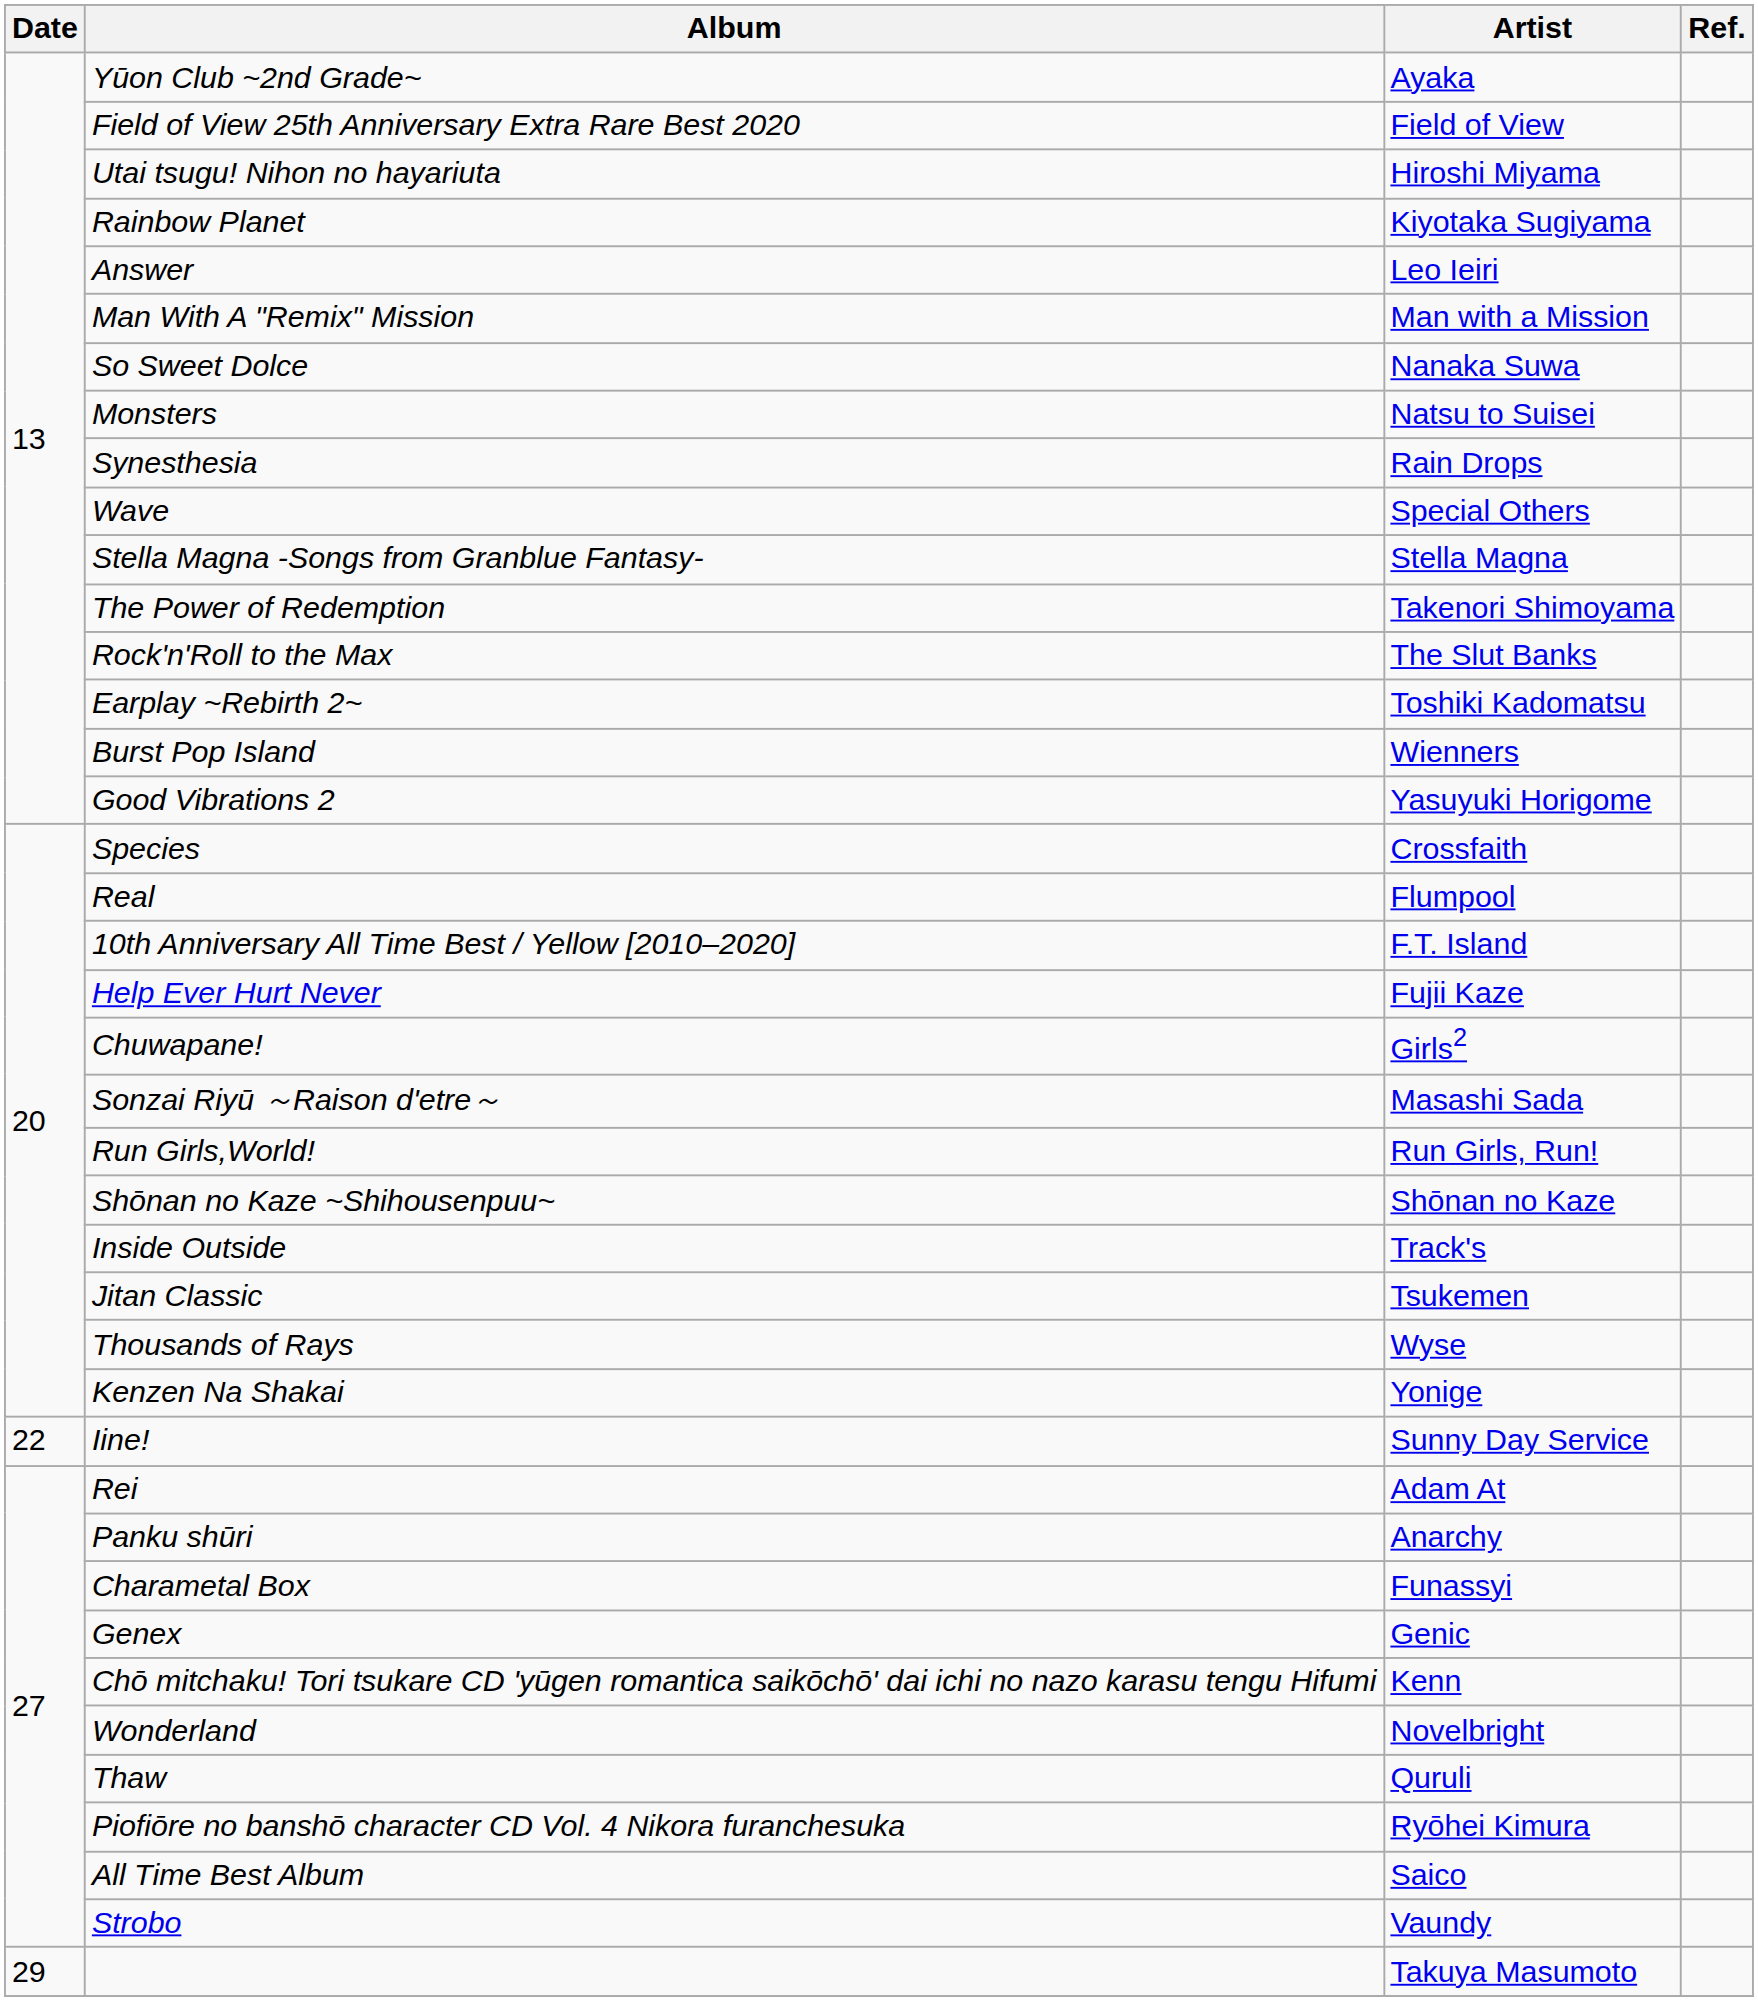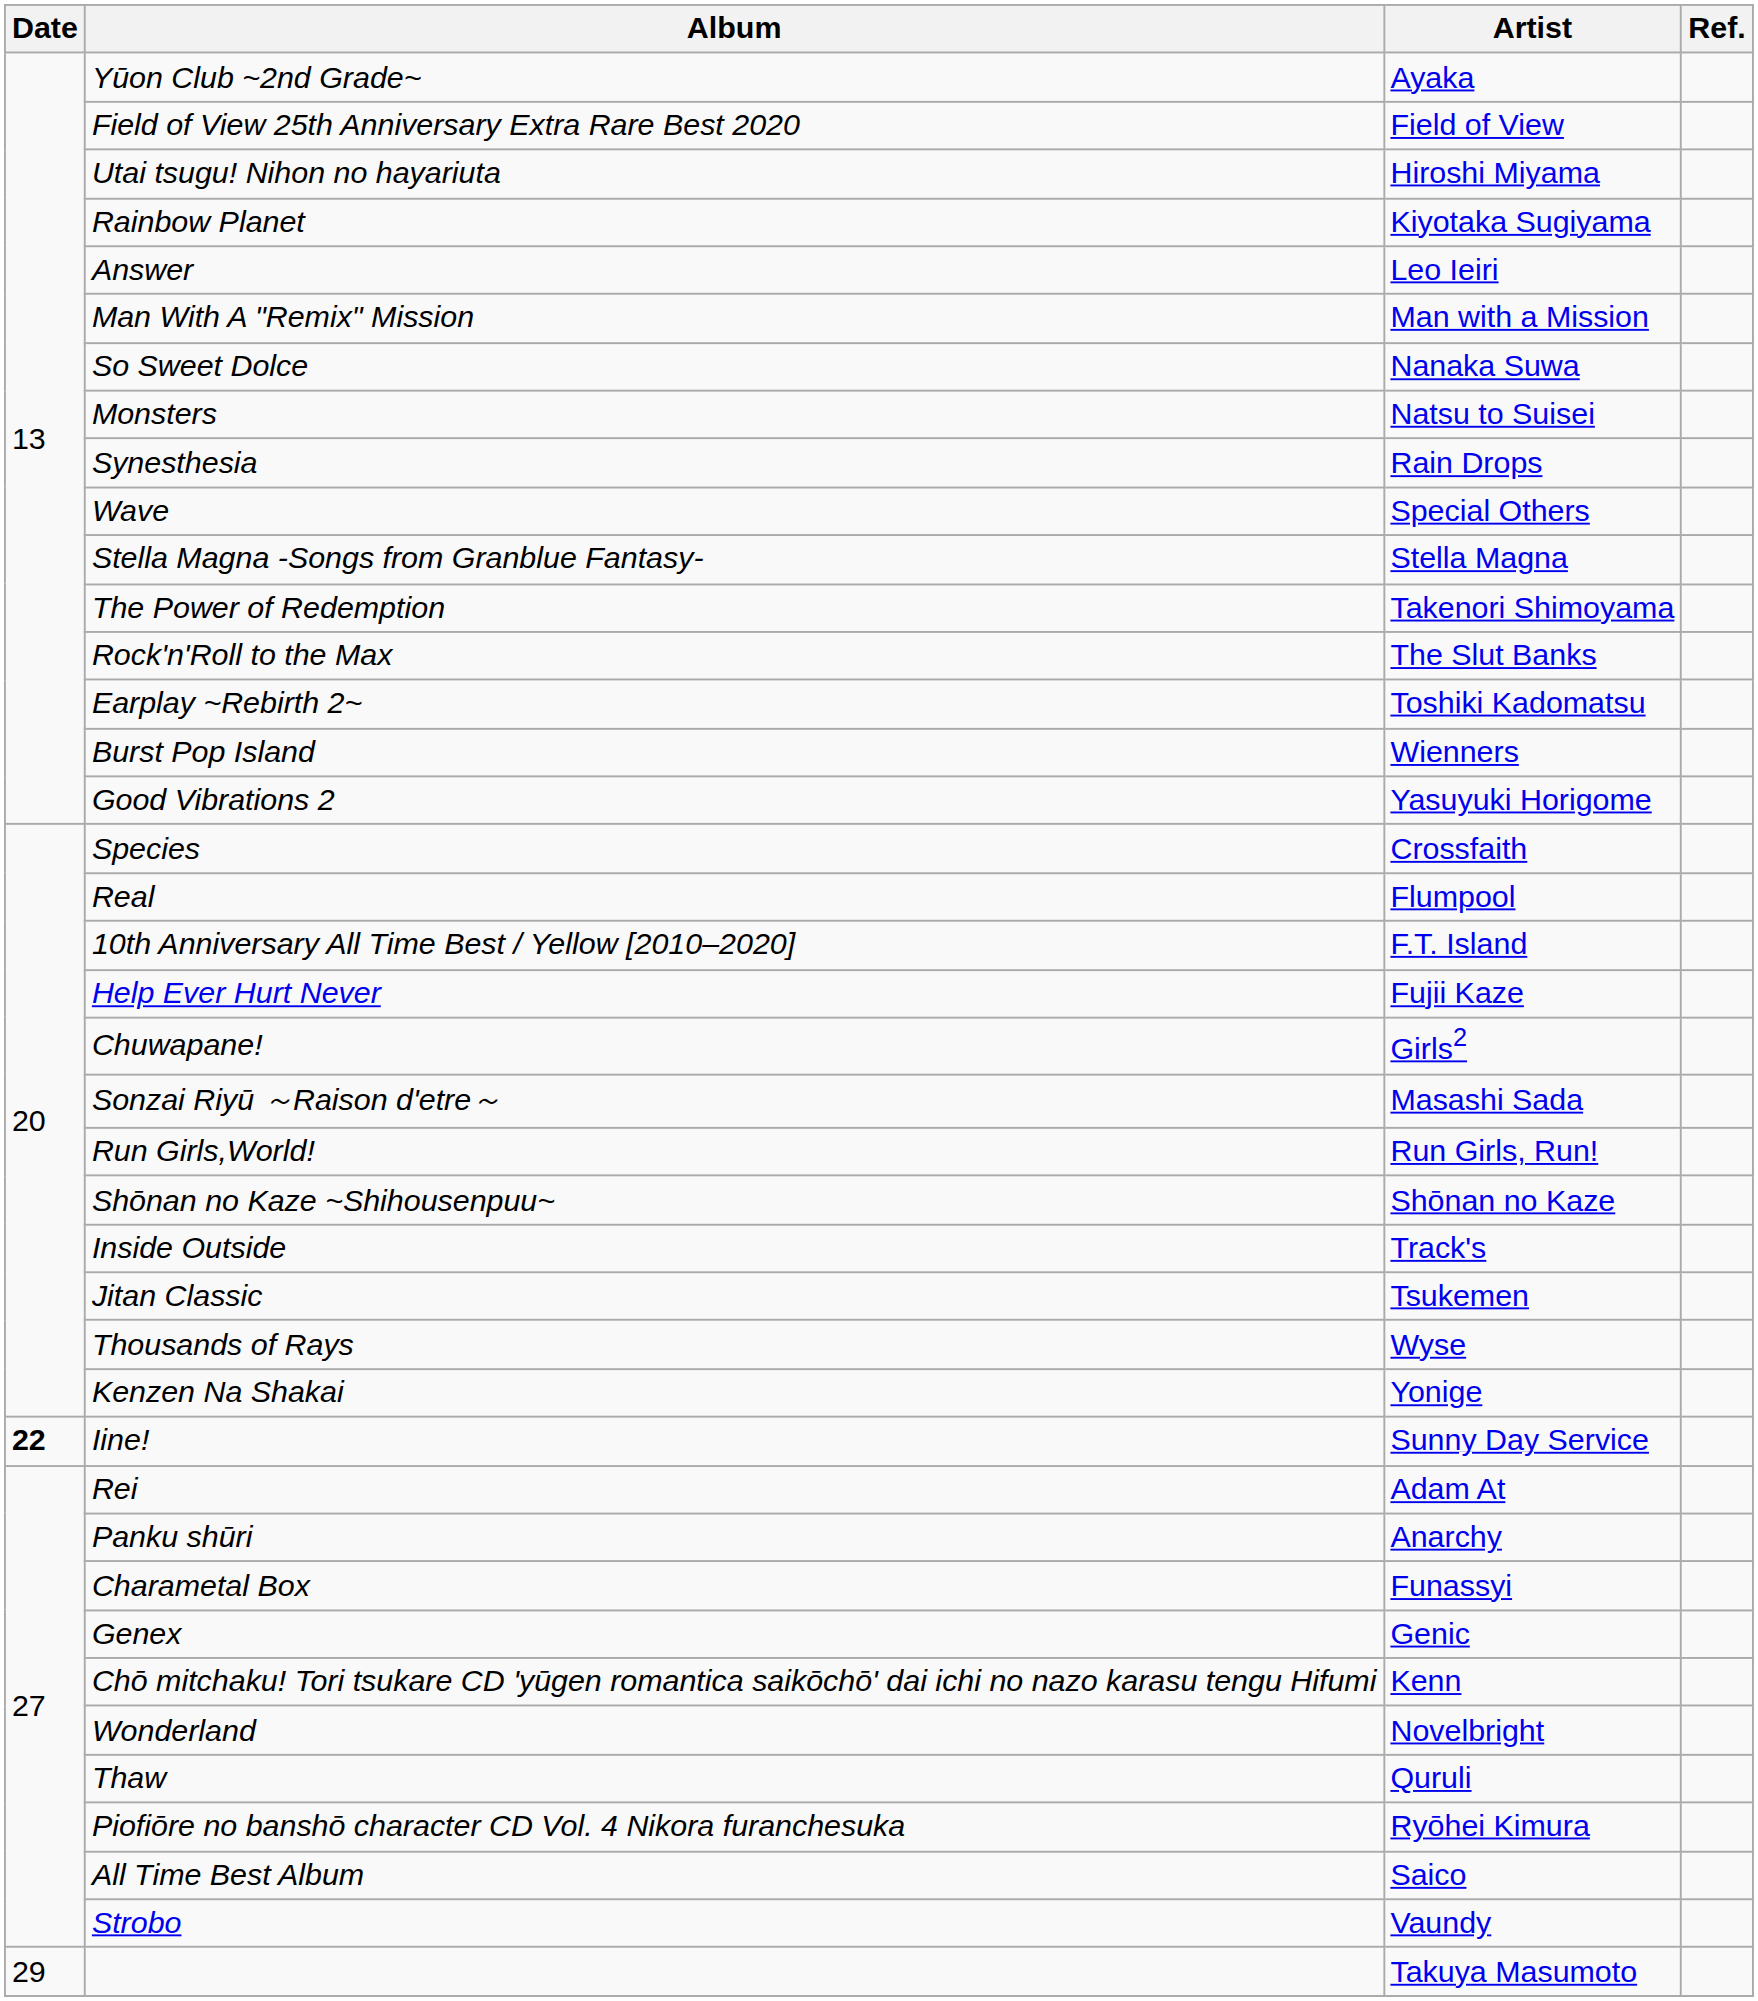(29, 1440) normal -> (29, 1440) bold
